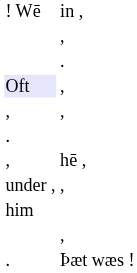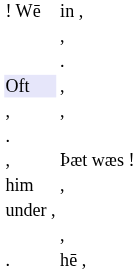(73, 160) hē , -> (97, 160) Þæt wæs !
(30, 185) under , -> (19, 185) him
(19, 210) him -> (30, 210) under ,
(97, 260) Þæt wæs ! -> (73, 260) hē ,
